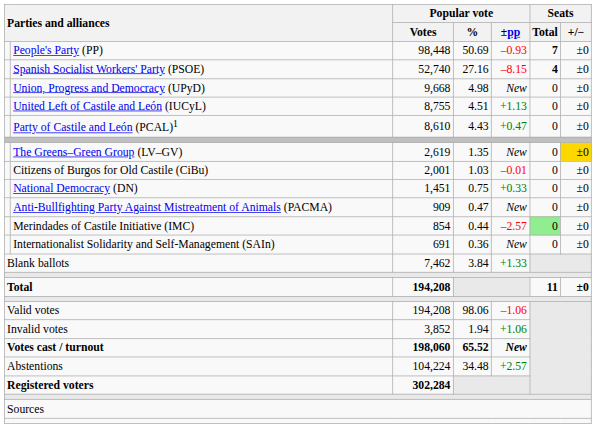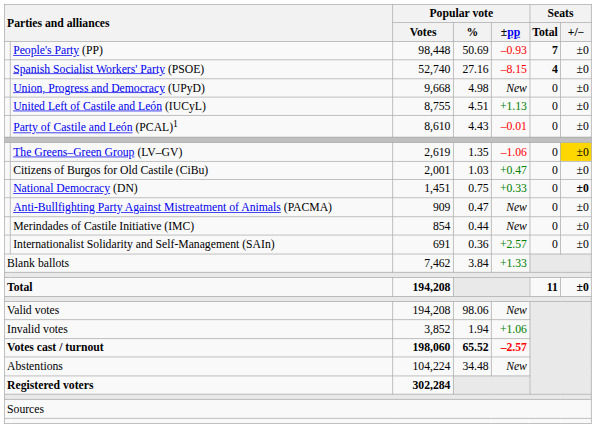(513, 126) +0.47 -> (514, 126) –0.01
(517, 151) New -> (514, 151) –1.06
(514, 170) –0.01 -> (513, 170) +0.47
(583, 189) normal -> (583, 189) bold
(514, 226) –2.57 -> (517, 226) New
(555, 226) lightgreen background -> (555, 226) no background
(517, 244) New -> (513, 244) +2.57
(514, 310) –1.06 -> (517, 310) New
(516, 347) New -> (514, 347) –2.57
(513, 366) +2.57 -> (517, 366) New
